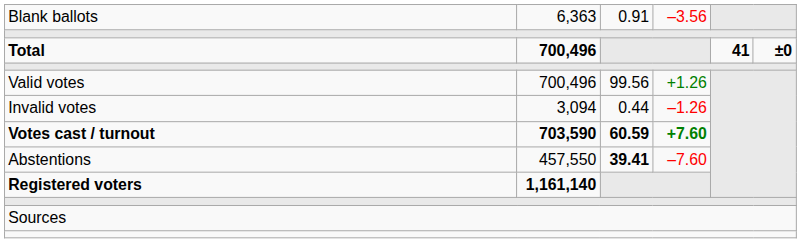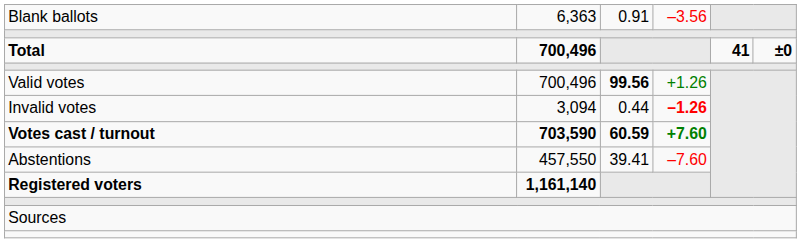(629, 82) normal -> (629, 82) bold
(687, 108) normal -> (687, 108) bold
(629, 159) bold -> (629, 159) normal
